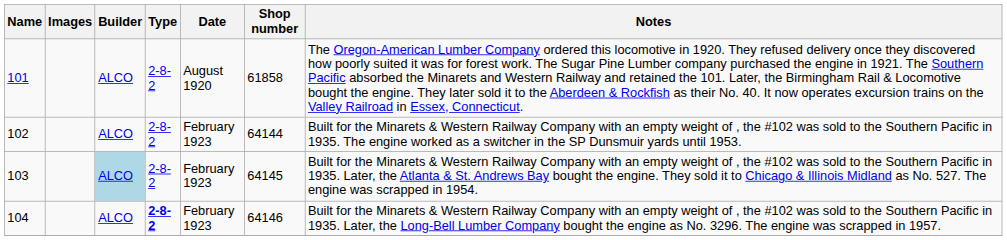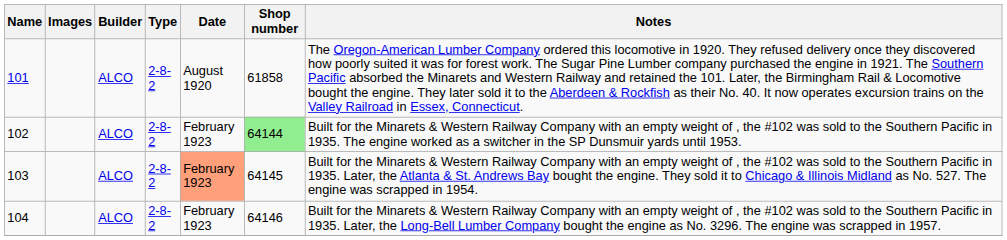(265, 134) no background -> (265, 134) lightgreen background
(116, 176) lightblue background -> (116, 176) no background
(209, 176) no background -> (209, 176) lightsalmon background
(160, 218) bold -> (160, 218) normal
